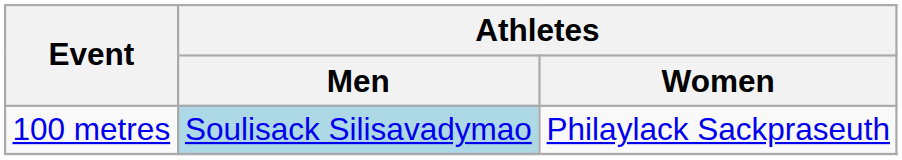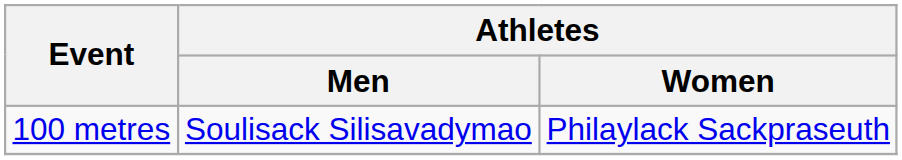(358, 130) lightblue background -> (358, 130) no background
